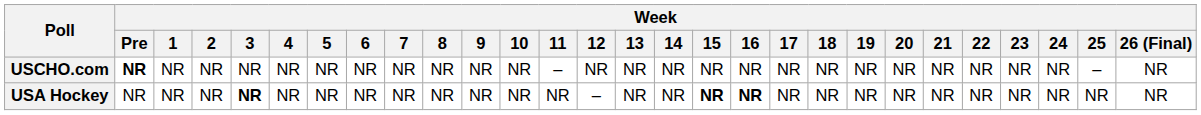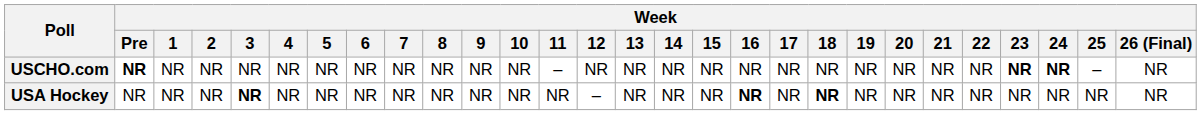(1020, 69) normal -> (1020, 69) bold
(1058, 69) normal -> (1058, 69) bold
(712, 95) bold -> (712, 95) normal
(827, 95) normal -> (827, 95) bold
